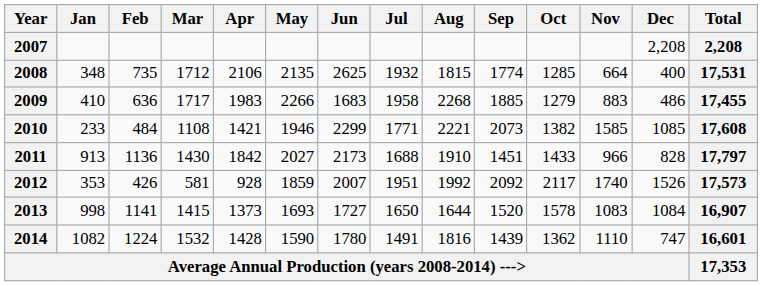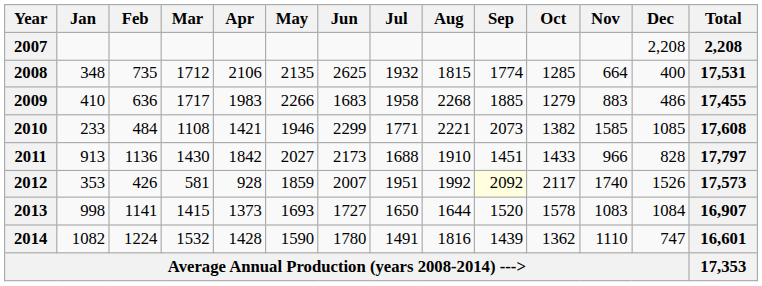(507, 183) no background -> (507, 183) lightyellow background
